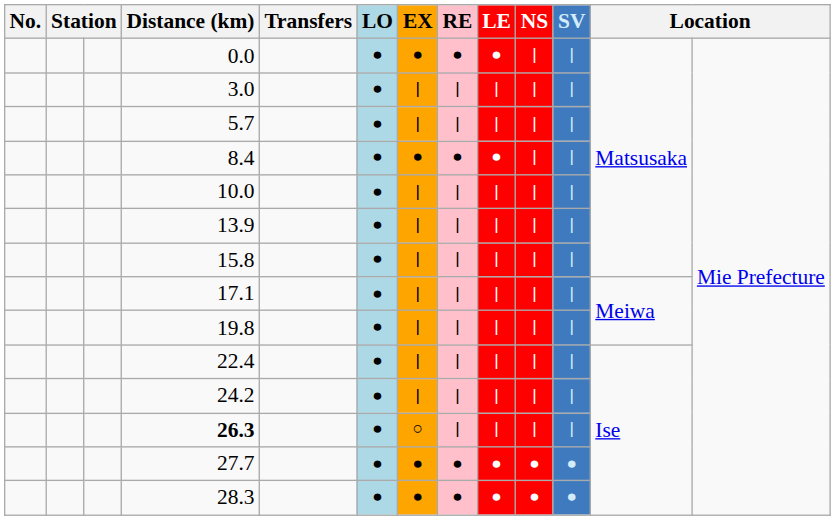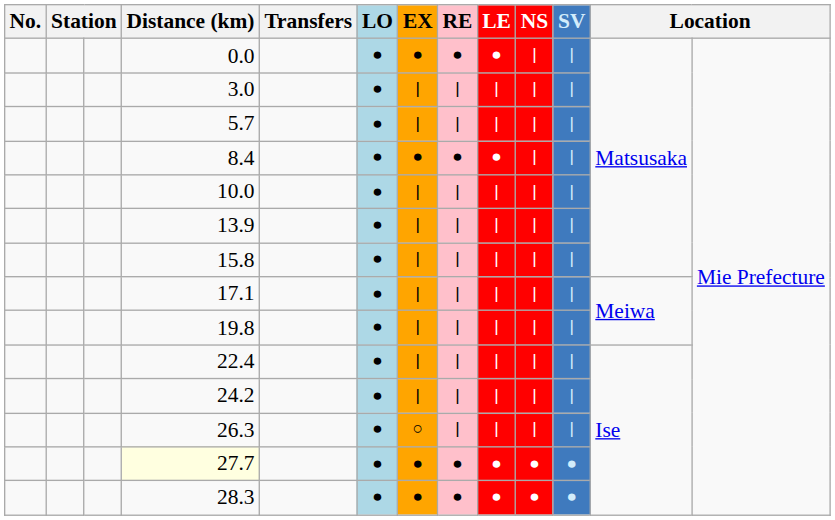(236, 429) bold -> (236, 429) normal
(236, 463) no background -> (236, 463) lightyellow background
